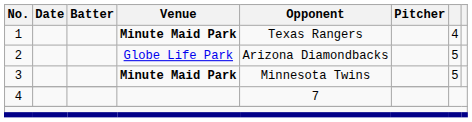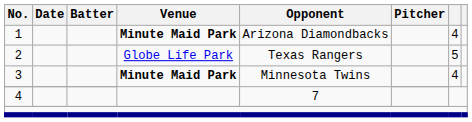(315, 35) Texas Rangers -> (315, 35) Arizona Diamondbacks
(315, 55) Arizona Diamondbacks -> (315, 55) Texas Rangers
(455, 76) 5 -> (455, 76) 4
